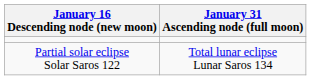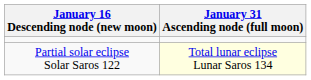(233, 58) no background -> (233, 58) lightyellow background
